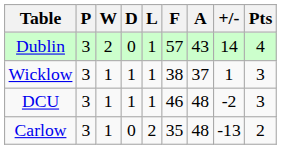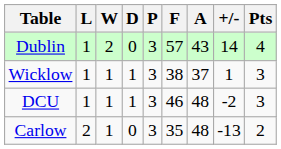columns swapped: (86, 18) <-> (152, 18)
